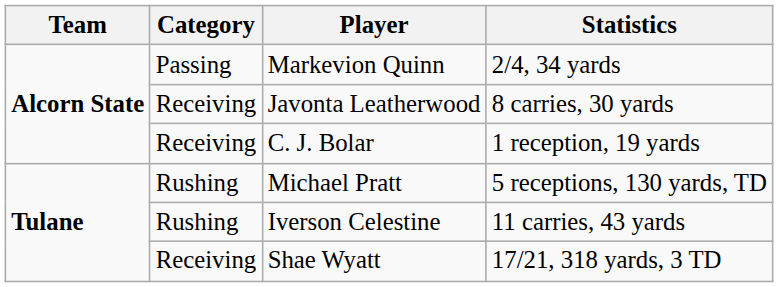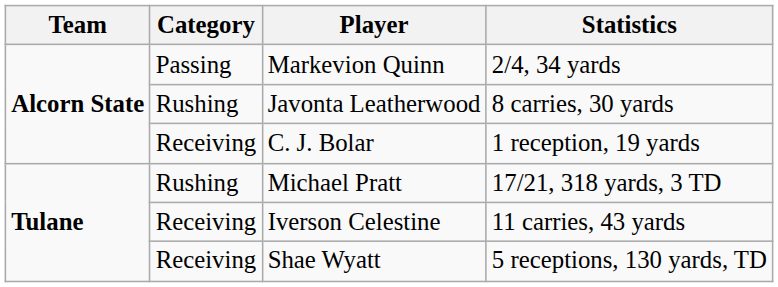(206, 103) Receiving -> (197, 103) Rushing
(629, 182) 5 receptions, 130 yards, TD -> (607, 182) 17/21, 318 yards, 3 TD
(197, 221) Rushing -> (206, 221) Receiving
(607, 260) 17/21, 318 yards, 3 TD -> (629, 260) 5 receptions, 130 yards, TD
